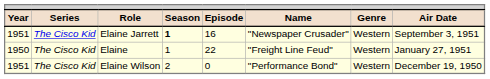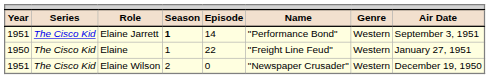(210, 34) 16 -> (210, 34) 14
(298, 34) "Newspaper Crusader" -> (293, 34) "Performance Bond"
(293, 65) "Performance Bond" -> (298, 65) "Newspaper Crusader"
